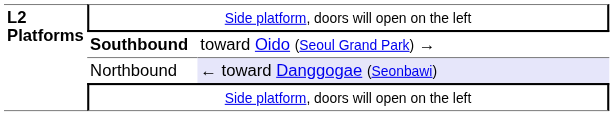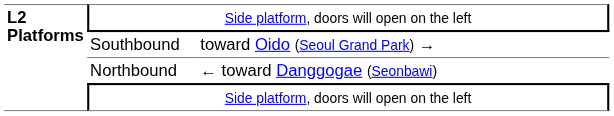(139, 44) bold -> (135, 44) normal
(319, 70) lavender background -> (319, 70) no background
